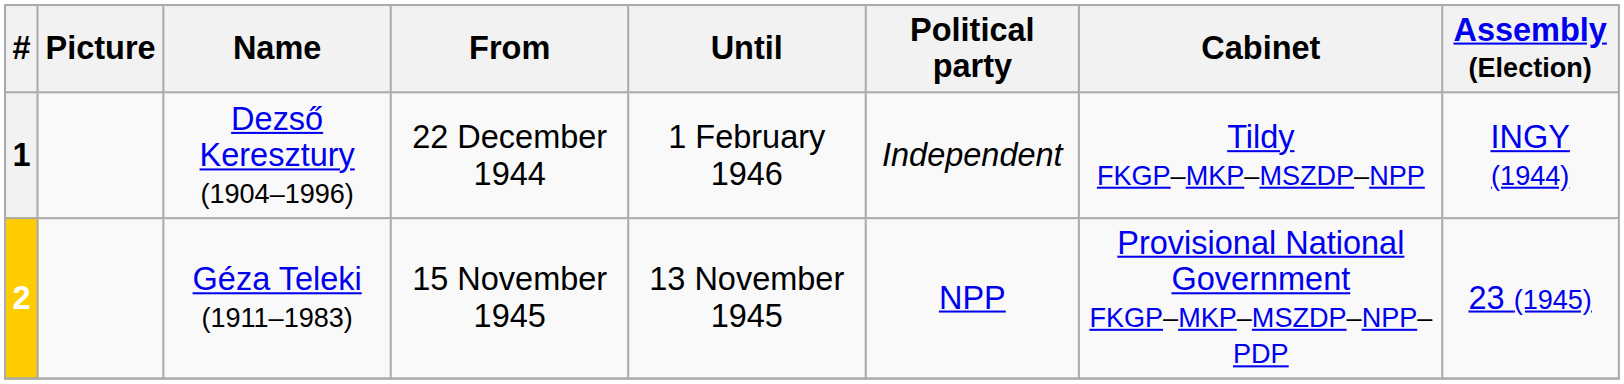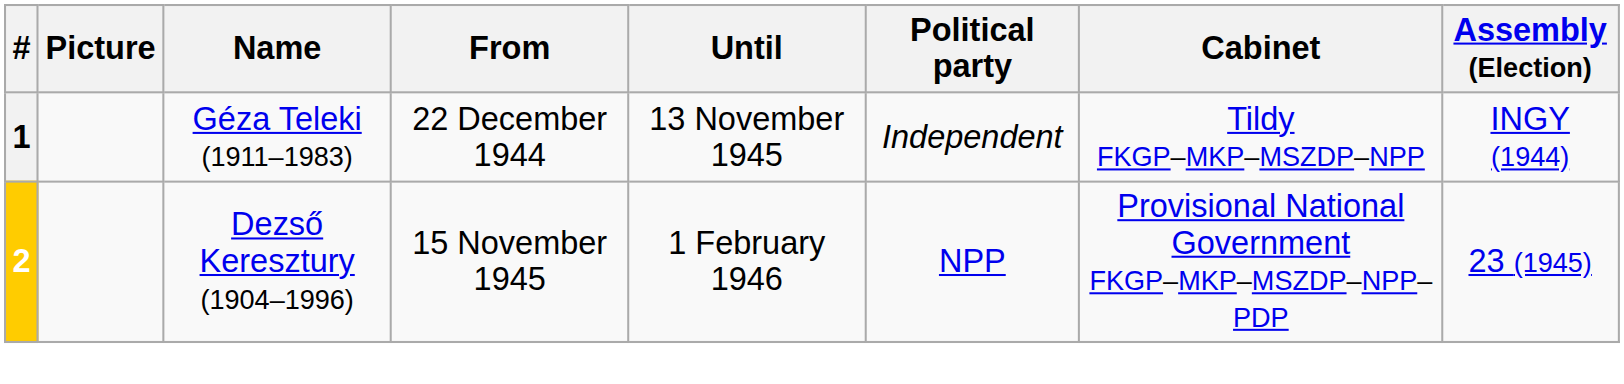(277, 154) Dezső Keresztury (1904–1996) -> (277, 136) Géza Teleki (1911–1983)
(747, 154) 1 February 1946 -> (747, 136) 13 November 1945
(277, 297) Géza Teleki (1911–1983) -> (277, 261) Dezső Keresztury (1904–1996)
(747, 297) 13 November 1945 -> (747, 261) 1 February 1946
